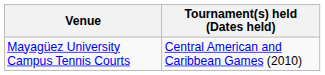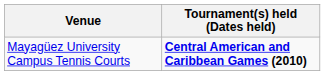(233, 53) normal -> (236, 53) bold
